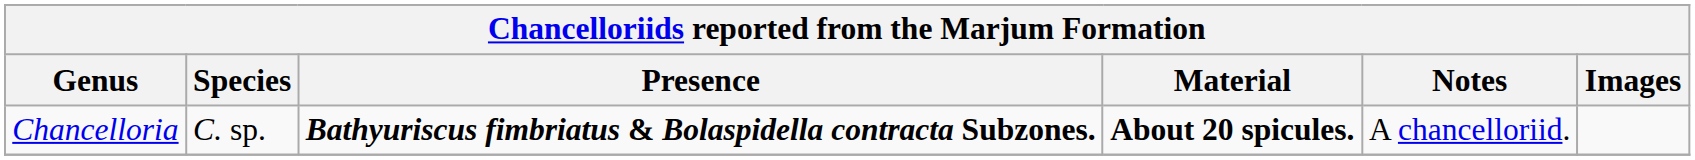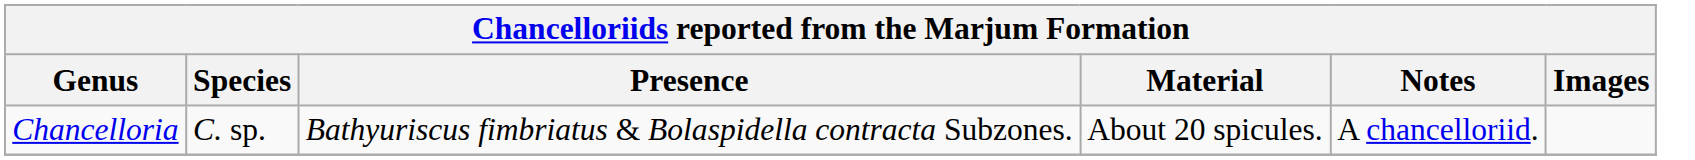(701, 129) bold -> (689, 129) normal
(1232, 129) bold -> (1205, 129) normal
